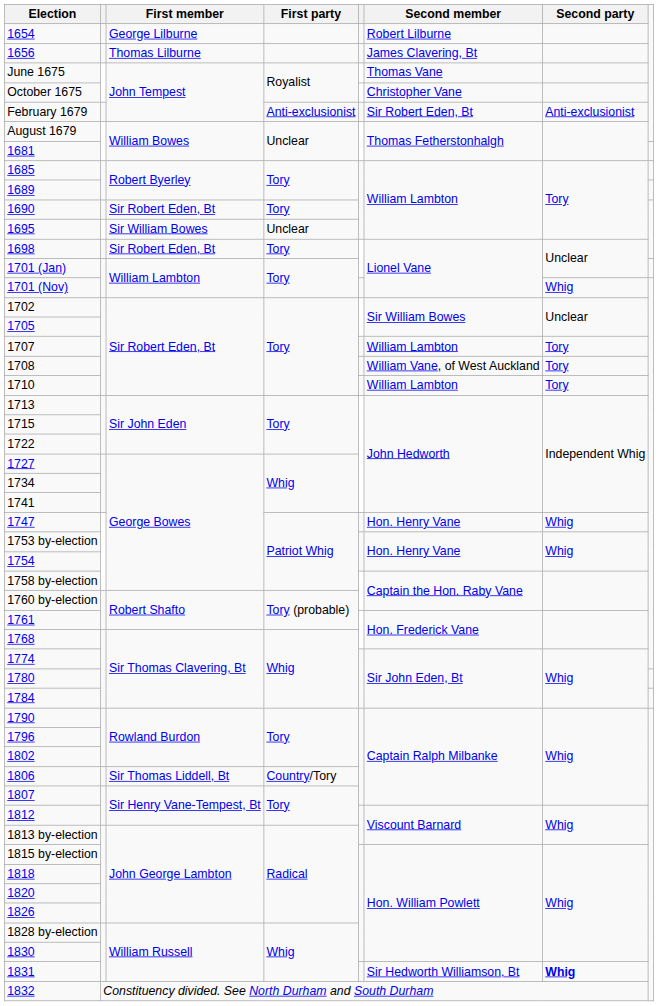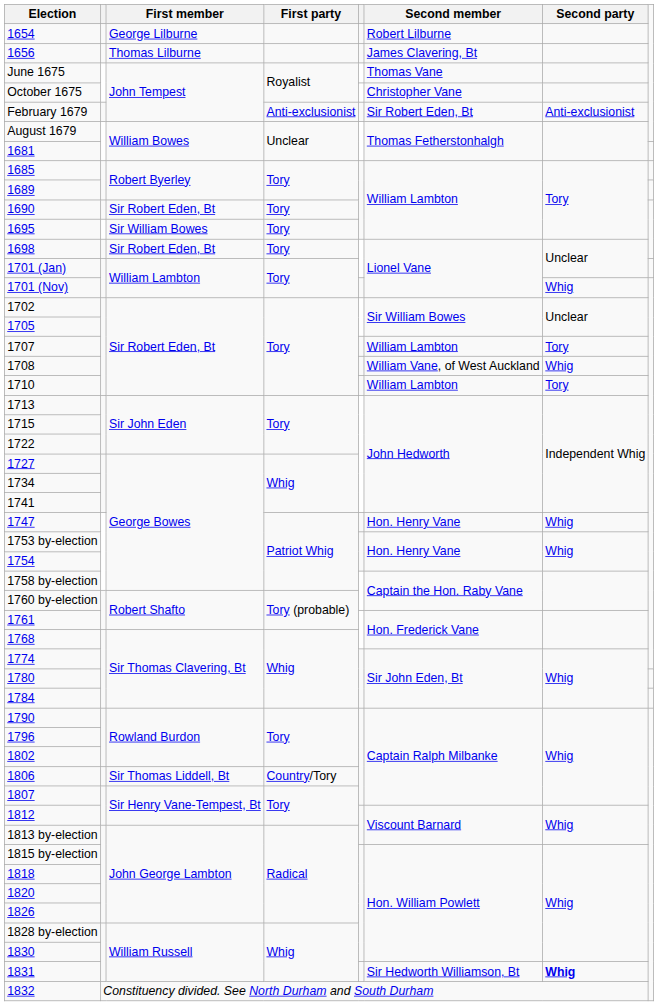(288, 229) Unclear -> (278, 229) Tory
(557, 365) Tory -> (559, 365) Whig
